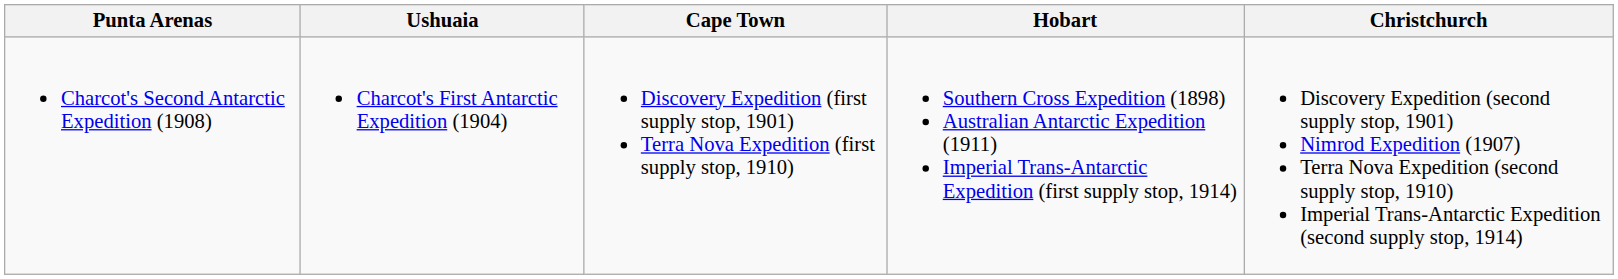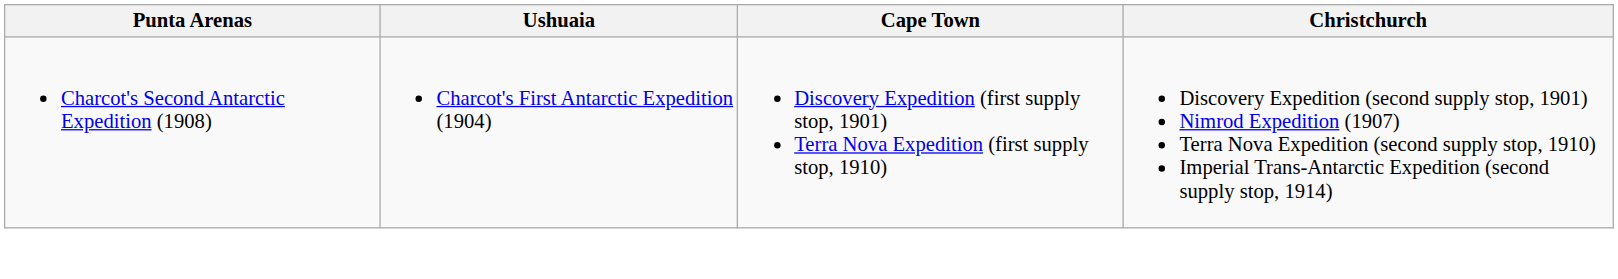- column: (1065, 20)
